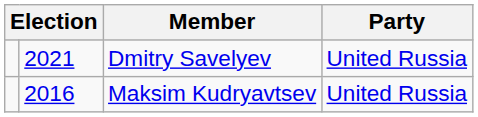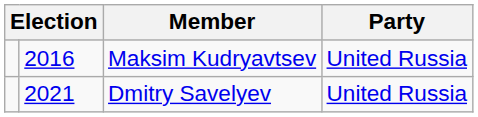rows swapped: (212, 93) <-> (190, 58)
